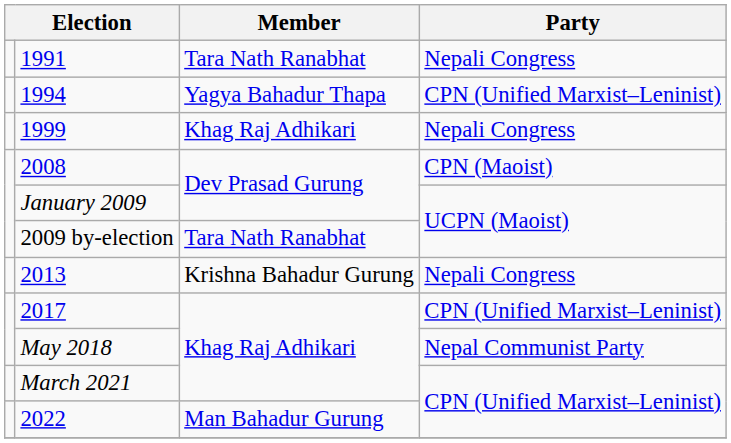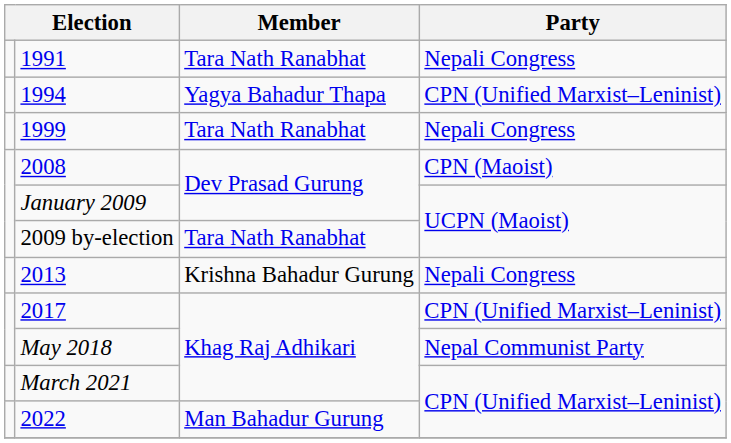(270, 130) Khag Raj Adhikari -> (275, 130) Tara Nath Ranabhat
